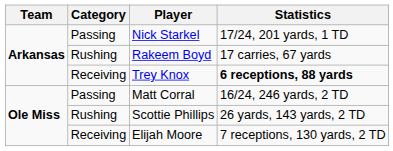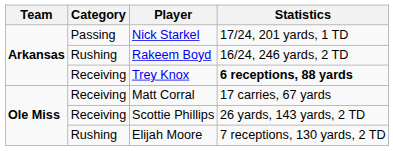(276, 55) 17 carries, 67 yards -> (284, 55) 16/24, 246 yards, 2 TD
(93, 95) Passing -> (98, 95) Receiving
(284, 95) 16/24, 246 yards, 2 TD -> (276, 95) 17 carries, 67 yards
(94, 115) Rushing -> (98, 115) Receiving
(98, 135) Receiving -> (94, 135) Rushing
